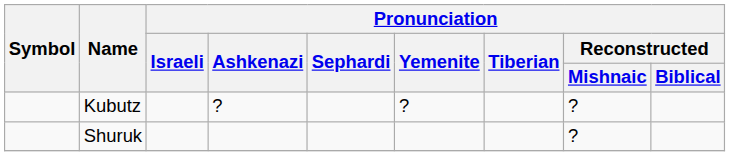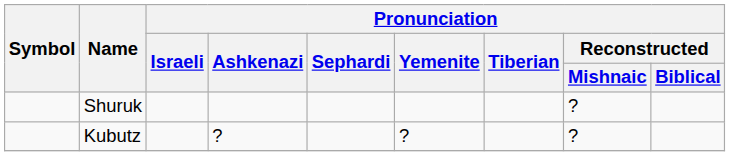rows swapped: (112, 106) <-> (113, 135)
